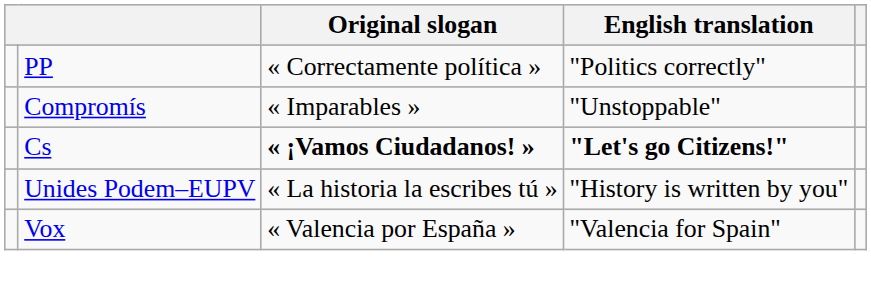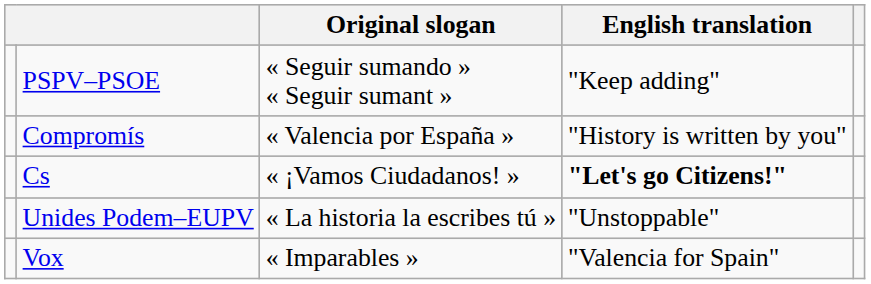- row: (39, 65)
+ row: (91, 80)
(344, 106) « Imparables » -> (390, 135) « Valencia por España »
(645, 106) "Unstoppable" -> (707, 135) "History is written by you"
(401, 147) bold -> (393, 176) normal
(709, 188) "History is written by you" -> (644, 217) "Unstoppable"
(391, 229) « Valencia por España » -> (342, 258) « Imparables »
